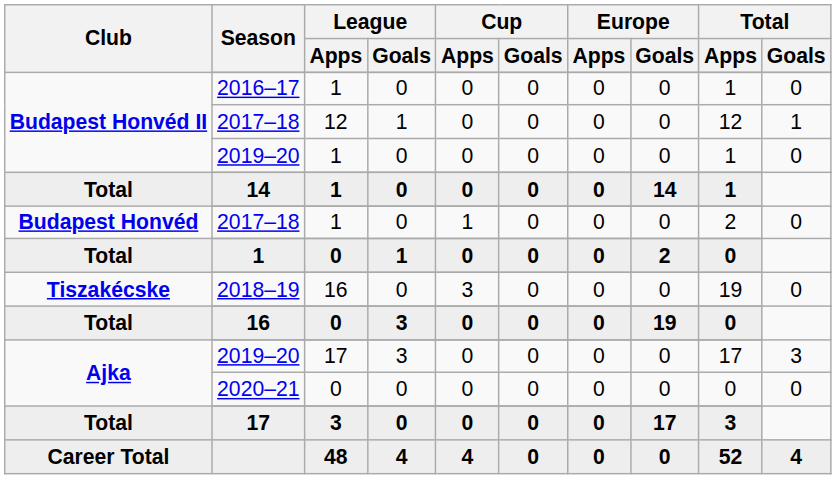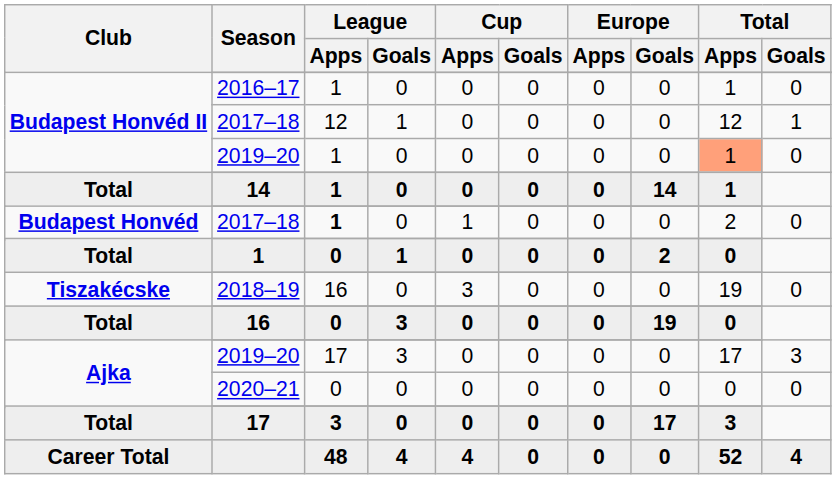(730, 156) no background -> (730, 156) lightsalmon background
(336, 223) normal -> (336, 223) bold
